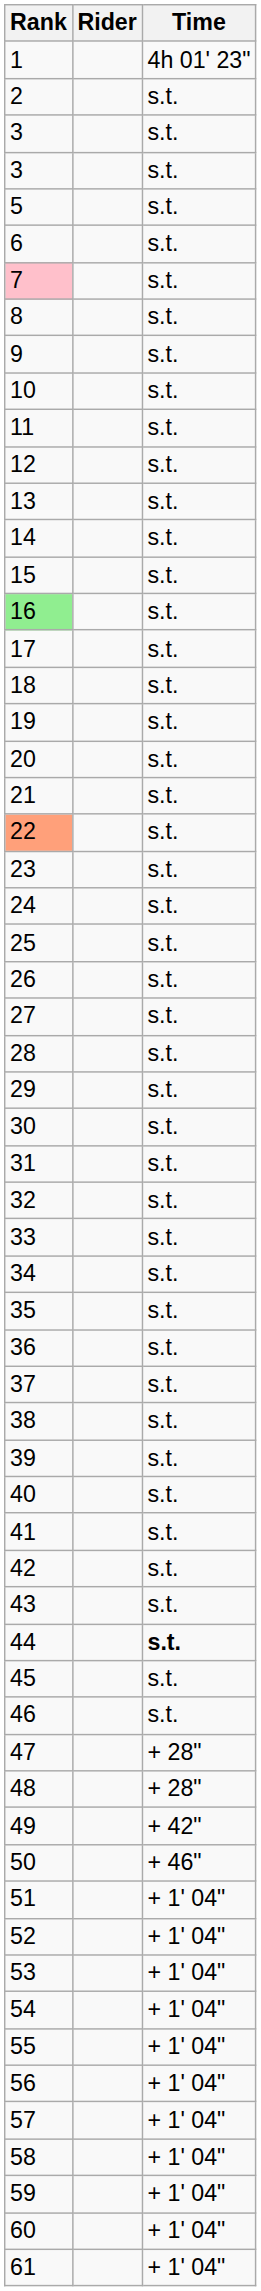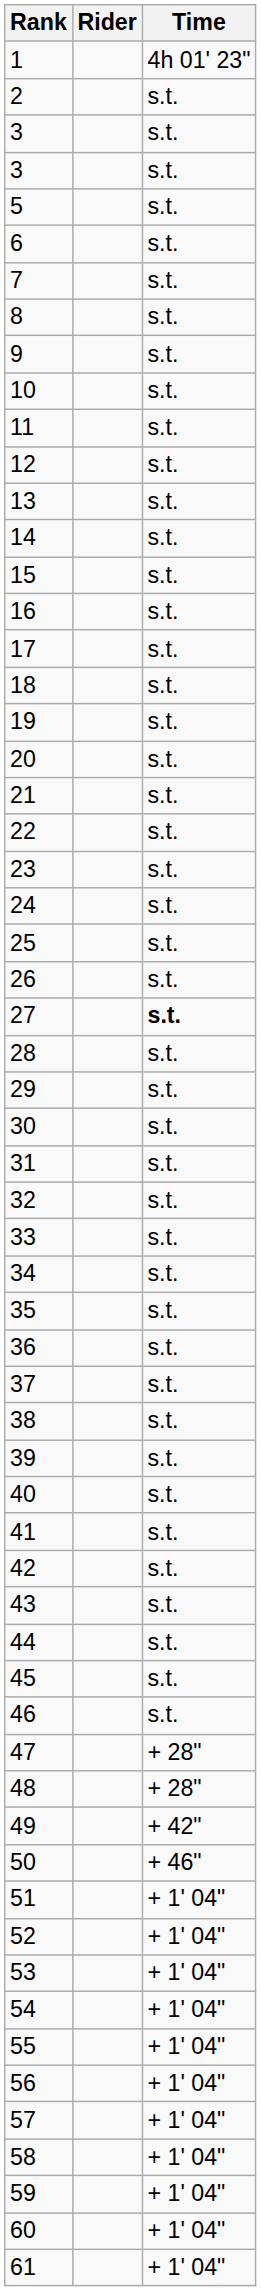(17, 280) pink background -> (17, 280) no background
(23, 611) lightgreen background -> (23, 611) no background
(23, 832) lightsalmon background -> (23, 832) no background
(163, 1016) normal -> (164, 1016) bold
(164, 1641) bold -> (163, 1641) normal
